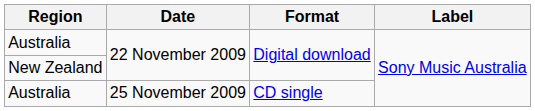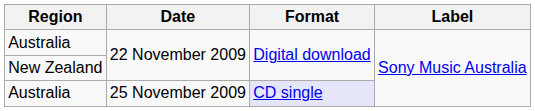(288, 93) no background -> (288, 93) lavender background
